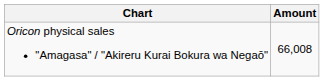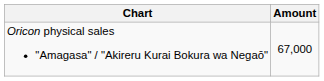(295, 49) 66,008 -> (295, 49) 67,000
